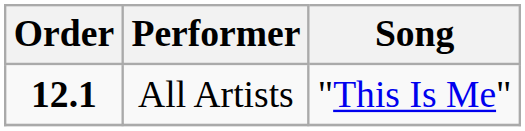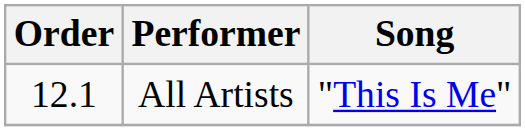(64, 93) bold -> (64, 93) normal
